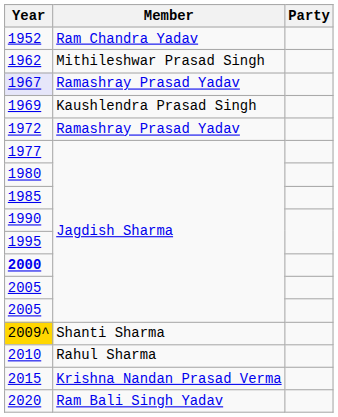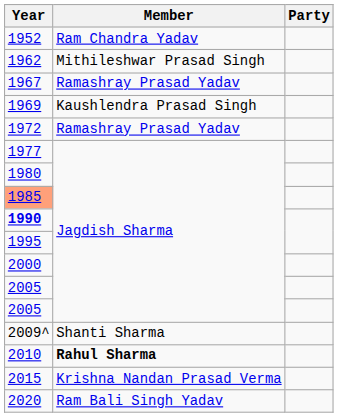(25, 84) lavender background -> (25, 84) no background
(25, 197) no background -> (25, 197) lightsalmon background
(25, 220) normal -> (25, 220) bold
(25, 265) bold -> (25, 265) normal
(29, 333) gold background -> (29, 333) no background
(106, 356) normal -> (106, 356) bold
